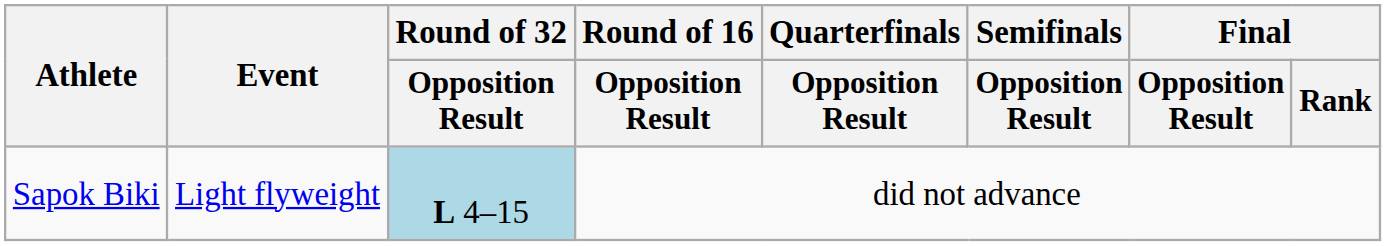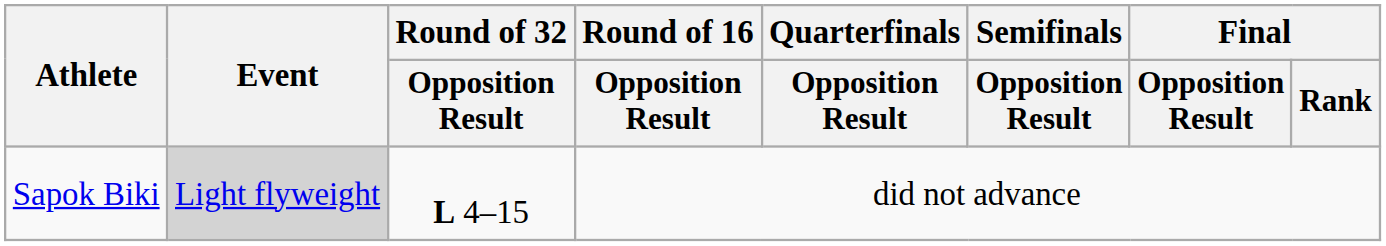(278, 193) no background -> (278, 193) lightgrey background
(481, 212) lightblue background -> (481, 212) no background
